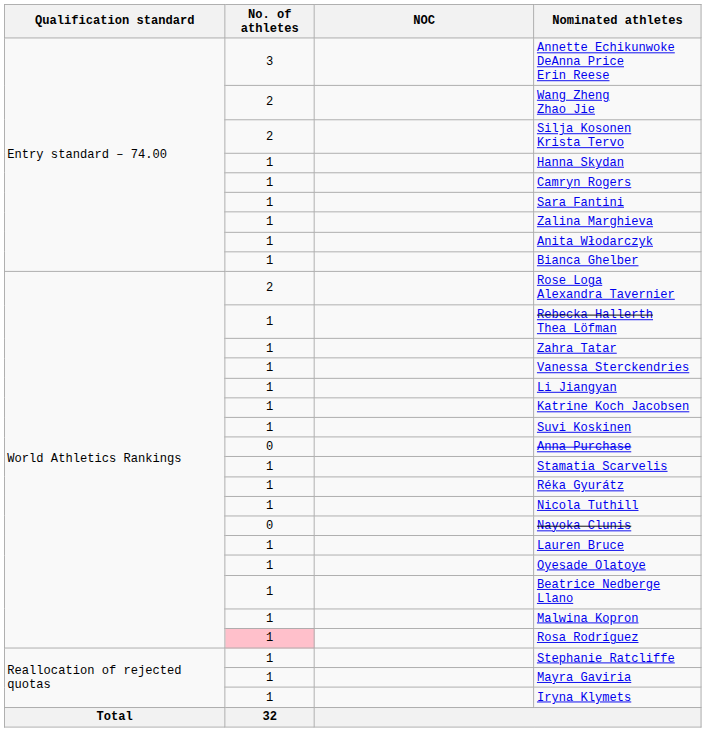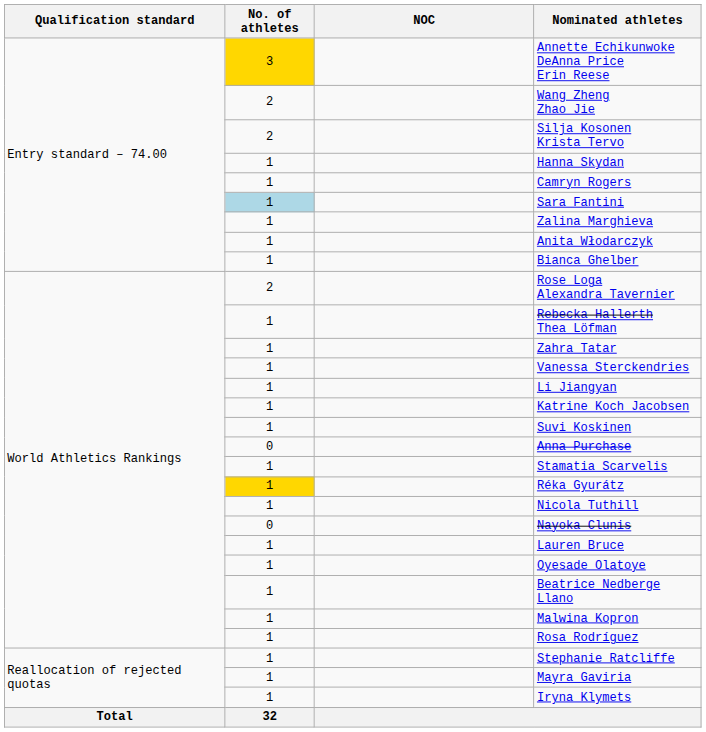(270, 62) no background -> (270, 62) gold background
(270, 202) no background -> (270, 202) lightblue background
(270, 486) no background -> (270, 486) gold background
(270, 638) pink background -> (270, 638) no background
